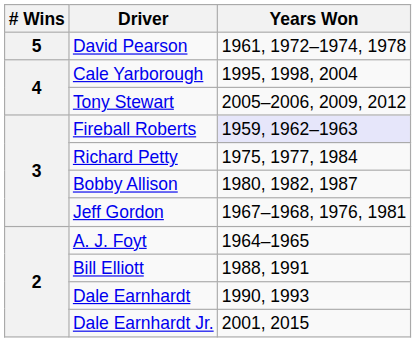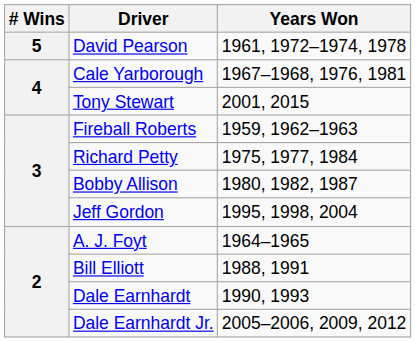(290, 74) 1995, 1998, 2004 -> (314, 74) 1967–1968, 1976, 1981
(314, 102) 2005–2006, 2009, 2012 -> (265, 102) 2001, 2015
(290, 129) lavender background -> (290, 129) no background
(314, 212) 1967–1968, 1976, 1981 -> (290, 212) 1995, 1998, 2004
(265, 323) 2001, 2015 -> (314, 323) 2005–2006, 2009, 2012
